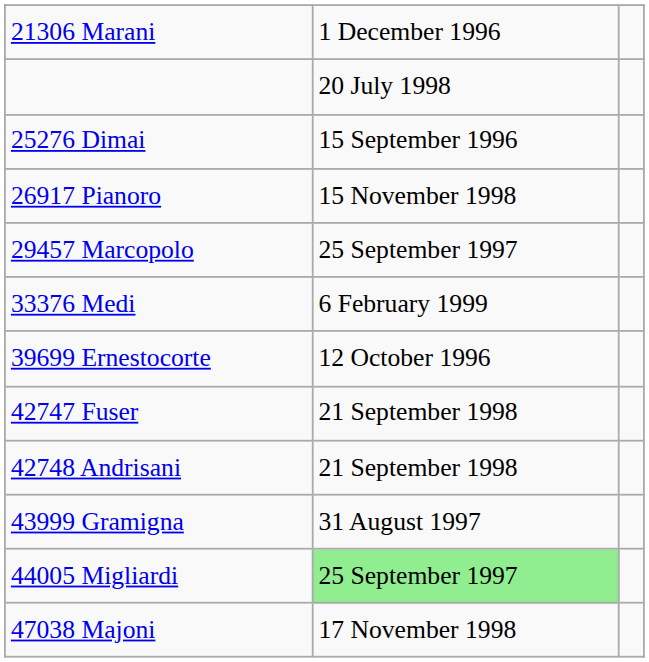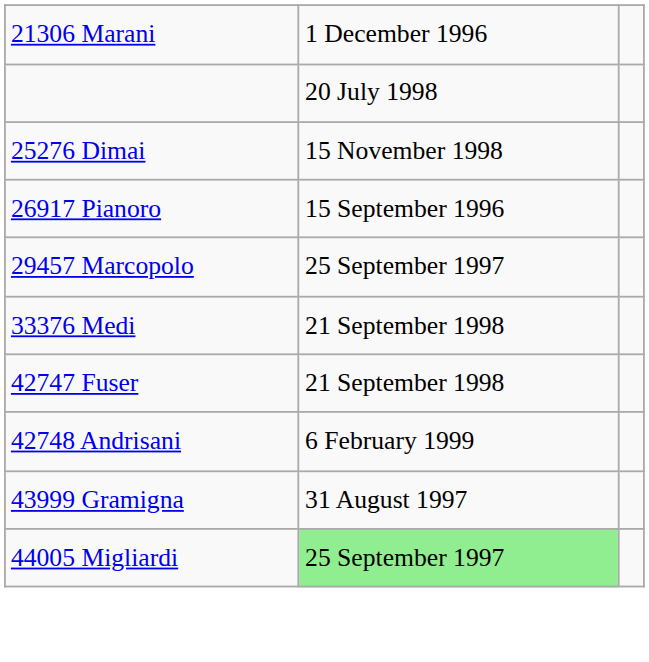(418, 140) 15 September 1996 -> (404, 149) 15 November 1998
(417, 194) 15 November 1998 -> (405, 208) 15 September 1996
(403, 303) 6 February 1999 -> (405, 324) 21 September 1998
- row: (111, 357)
(418, 466) 21 September 1998 -> (390, 440) 6 February 1999
- row: (83, 629)
